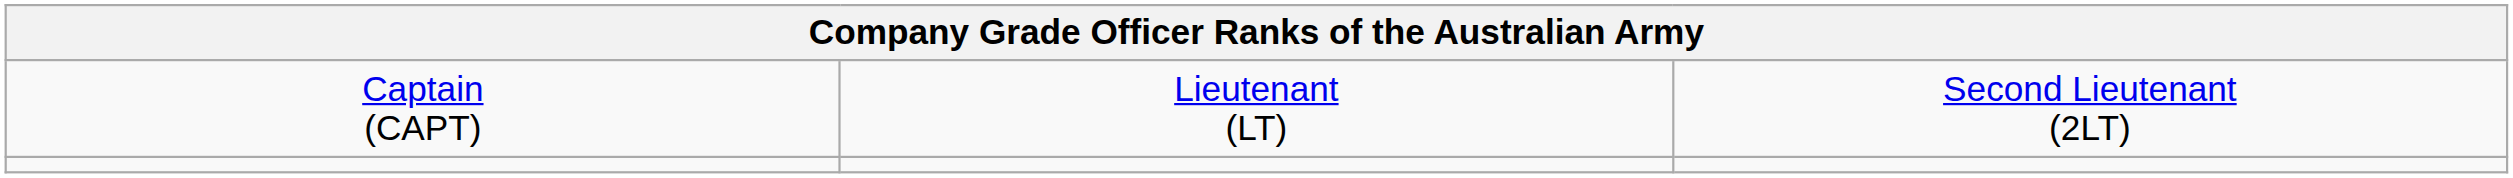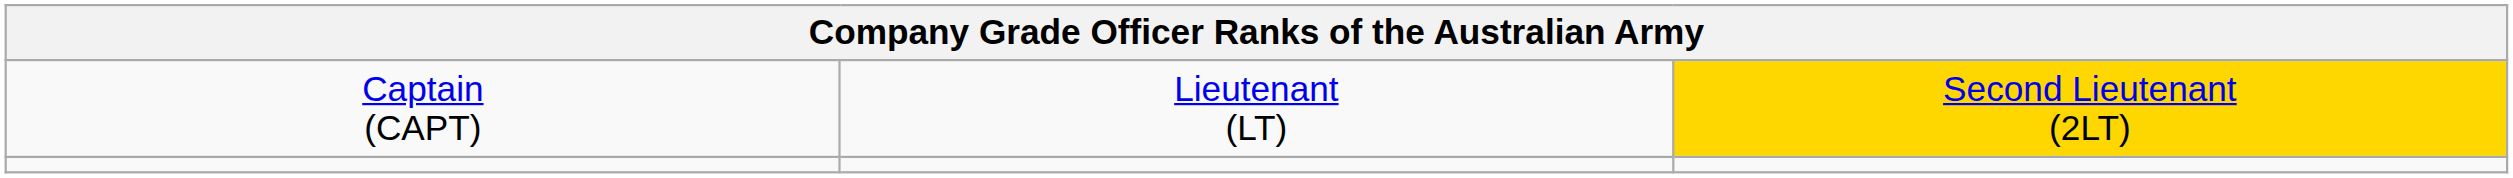(2090, 108) no background -> (2090, 108) gold background
